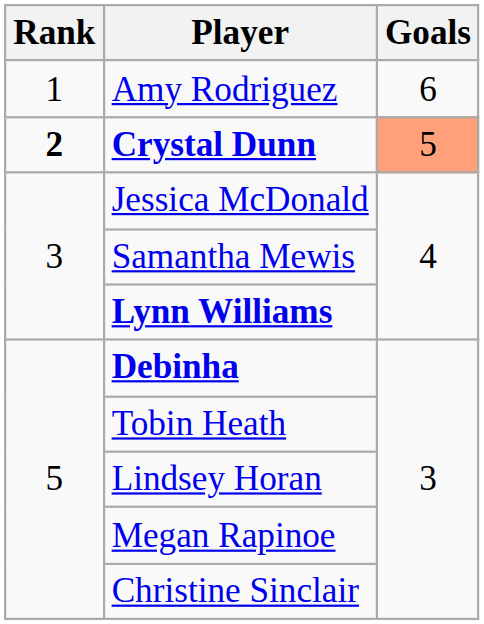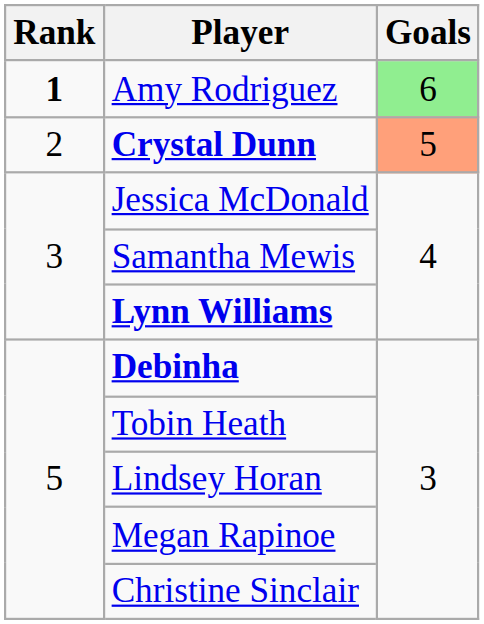(54, 88) normal -> (54, 88) bold
(428, 88) no background -> (428, 88) lightgreen background
(54, 144) bold -> (54, 144) normal
